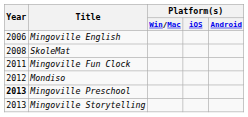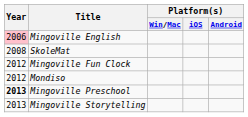(16, 37) no background -> (16, 37) pink background
(16, 64) 2011 -> (16, 64) 2012
